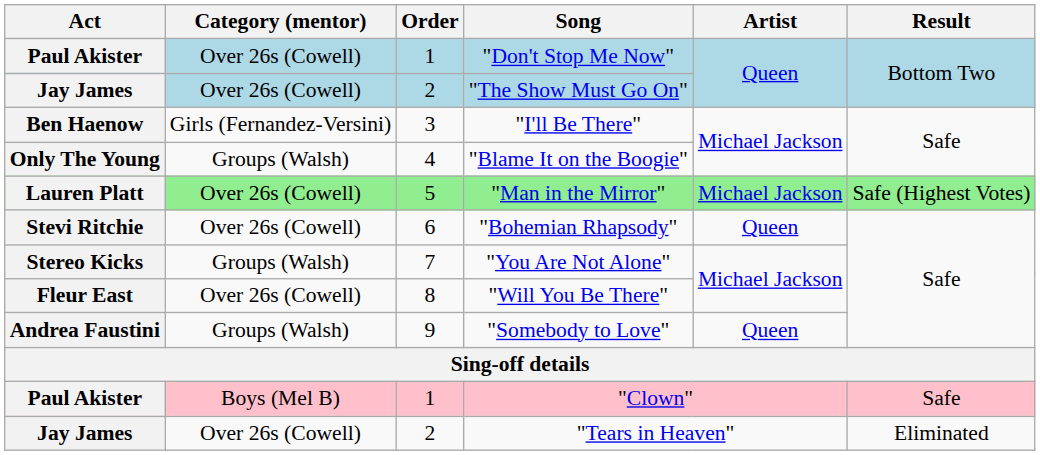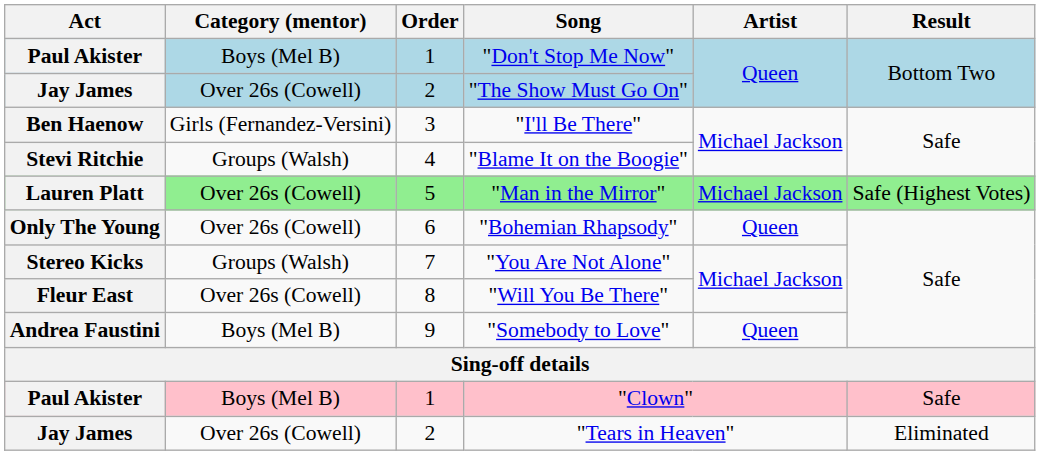(280, 55) Over 26s (Cowell) -> (280, 55) Boys (Mel B)
(85, 158) Only The Young -> (85, 158) Stevi Ritchie
(85, 227) Stevi Ritchie -> (85, 227) Only The Young
(281, 329) Groups (Walsh) -> (280, 329) Boys (Mel B)
